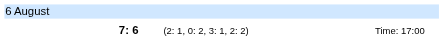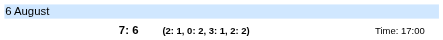(206, 30) normal -> (206, 30) bold
